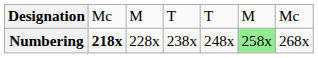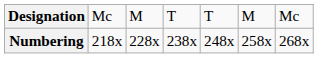(107, 40) bold -> (107, 40) normal
(257, 40) lightgreen background -> (257, 40) no background
